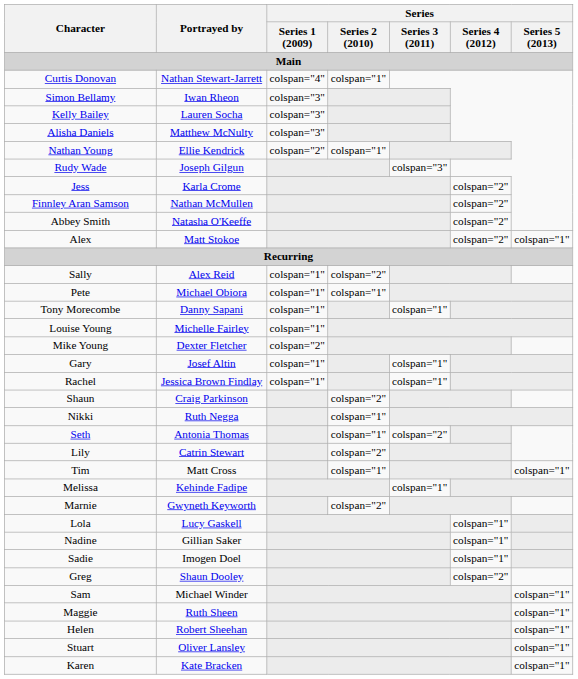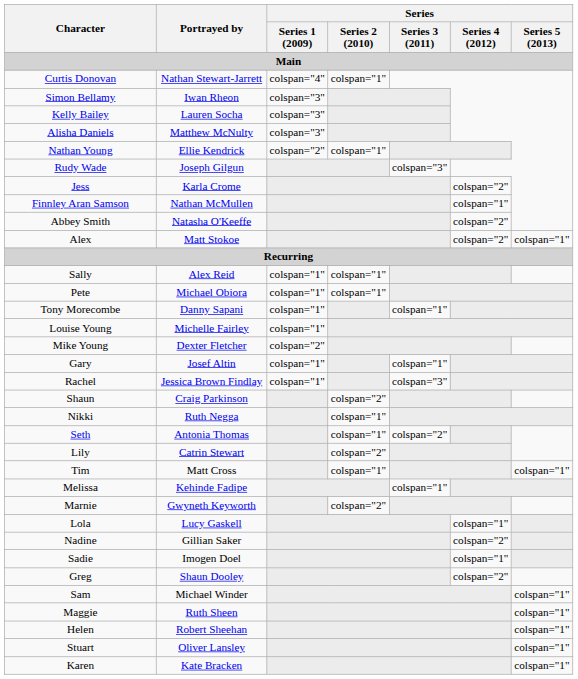(481, 203) colspan="2" -> (481, 203) colspan="1"
(358, 274) colspan="2" -> (358, 274) colspan="1"
(420, 381) colspan="1" -> (420, 381) colspan="3"
(481, 541) colspan="1" -> (481, 541) colspan="2"
